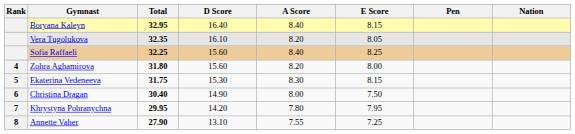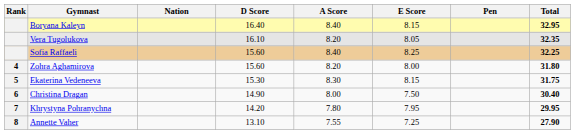columns swapped: (531, 11) <-> (158, 11)
